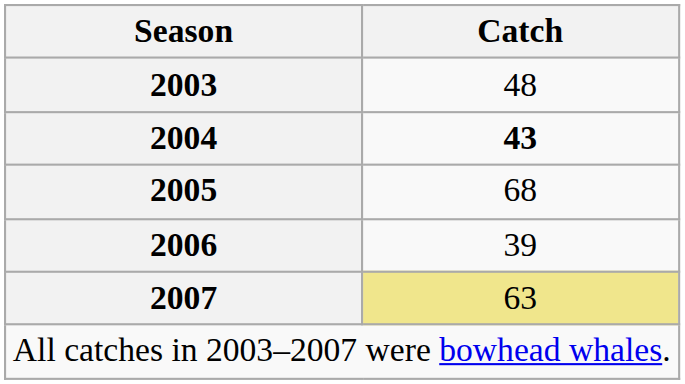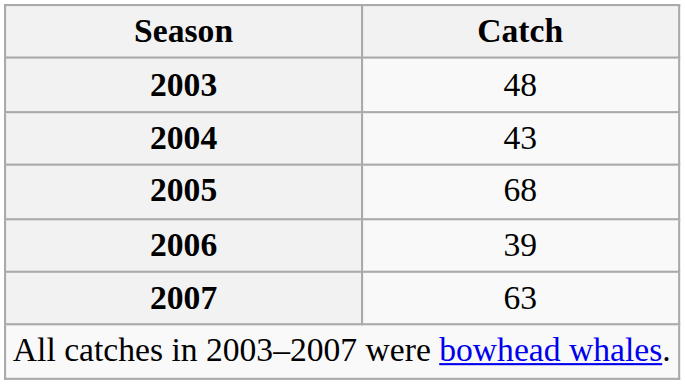(520, 137) bold -> (520, 137) normal
(520, 297) khaki background -> (520, 297) no background
